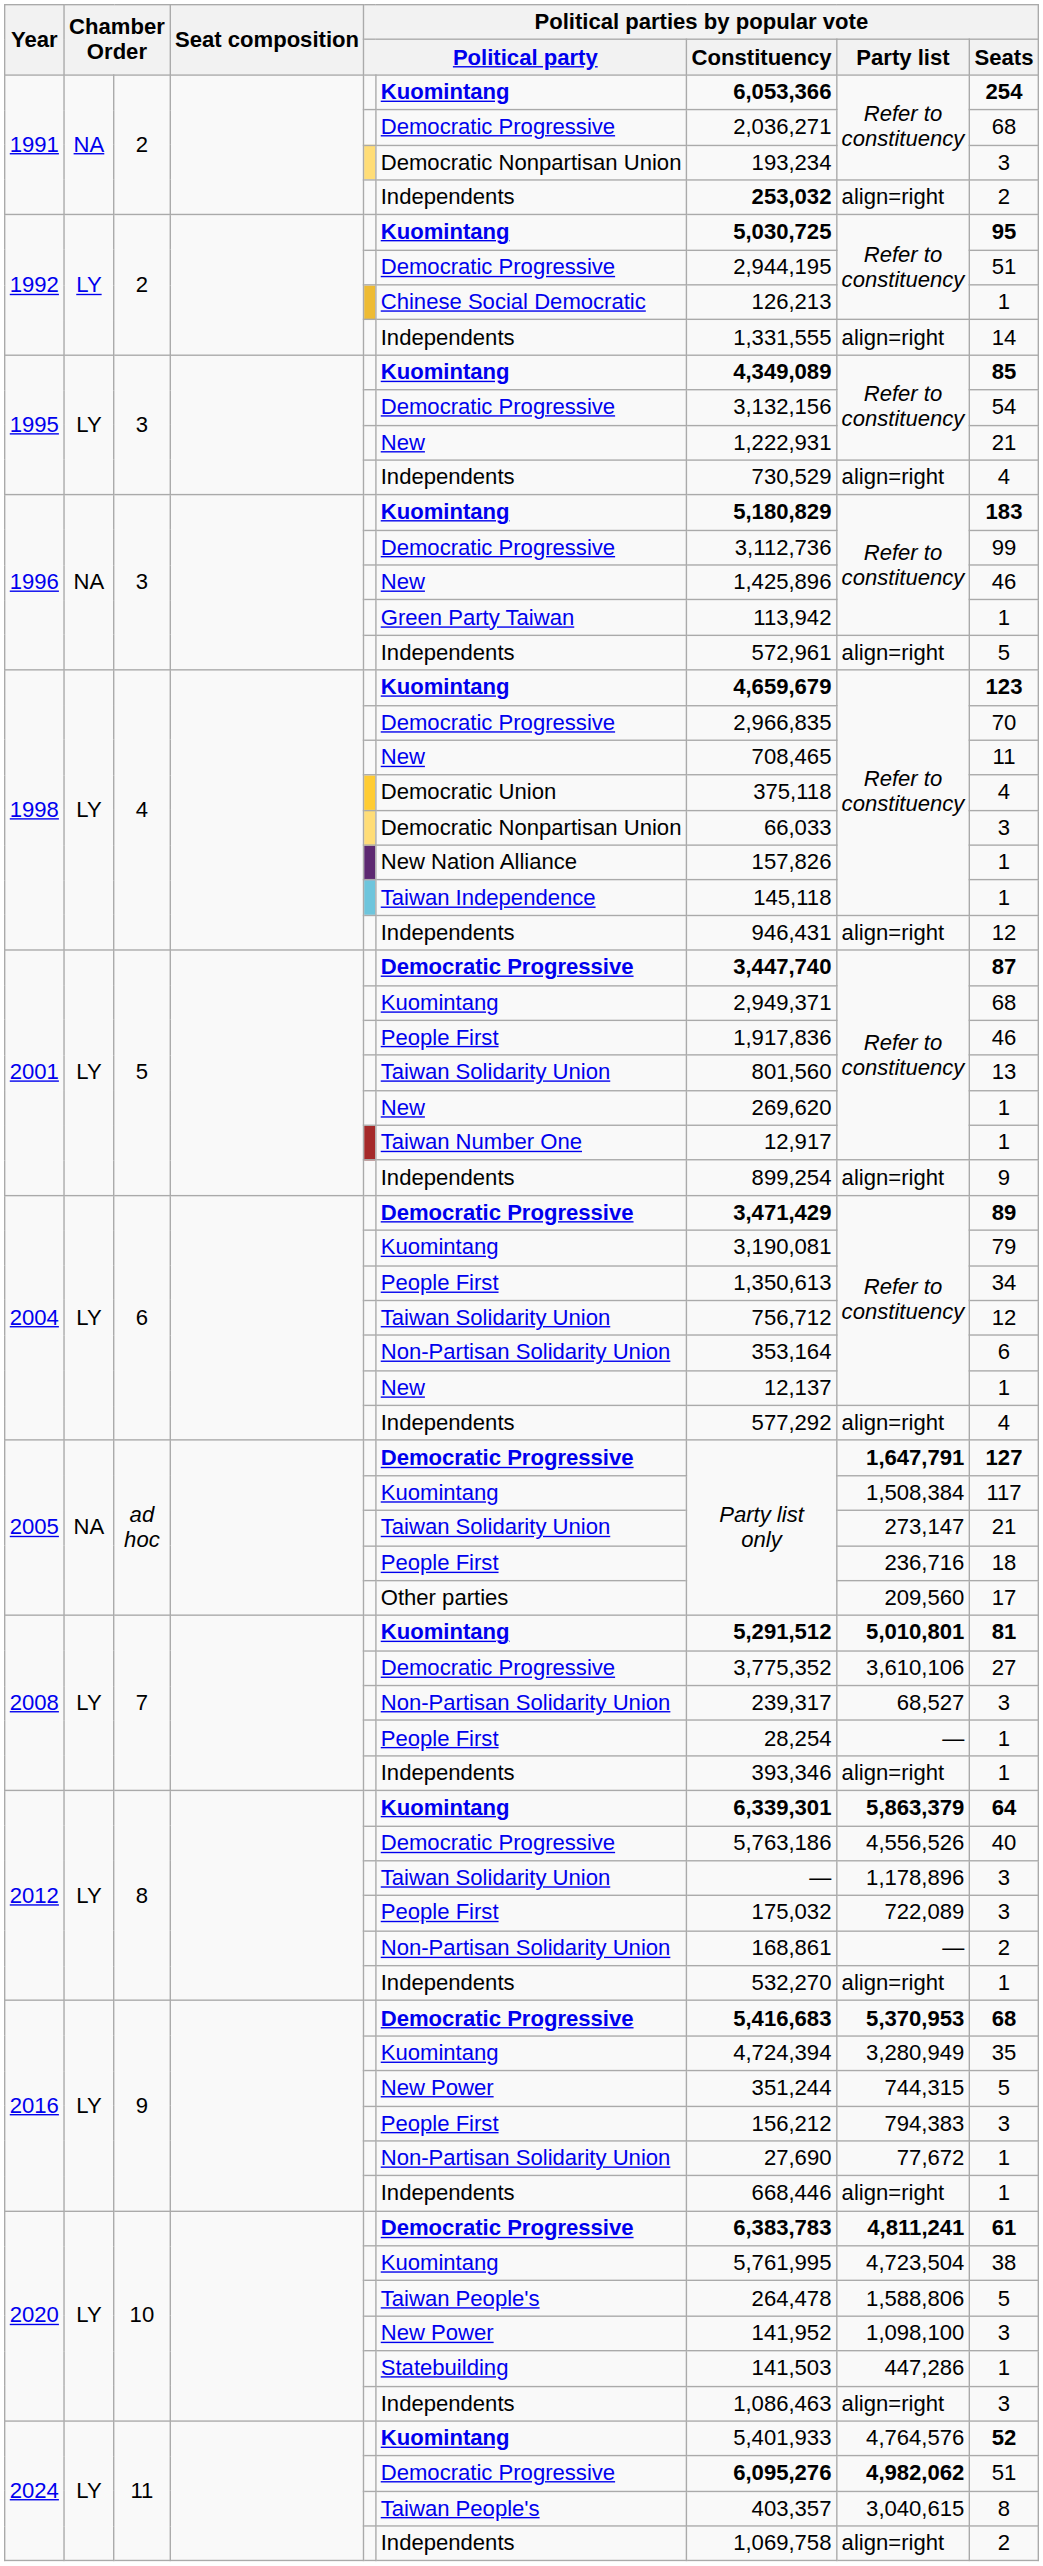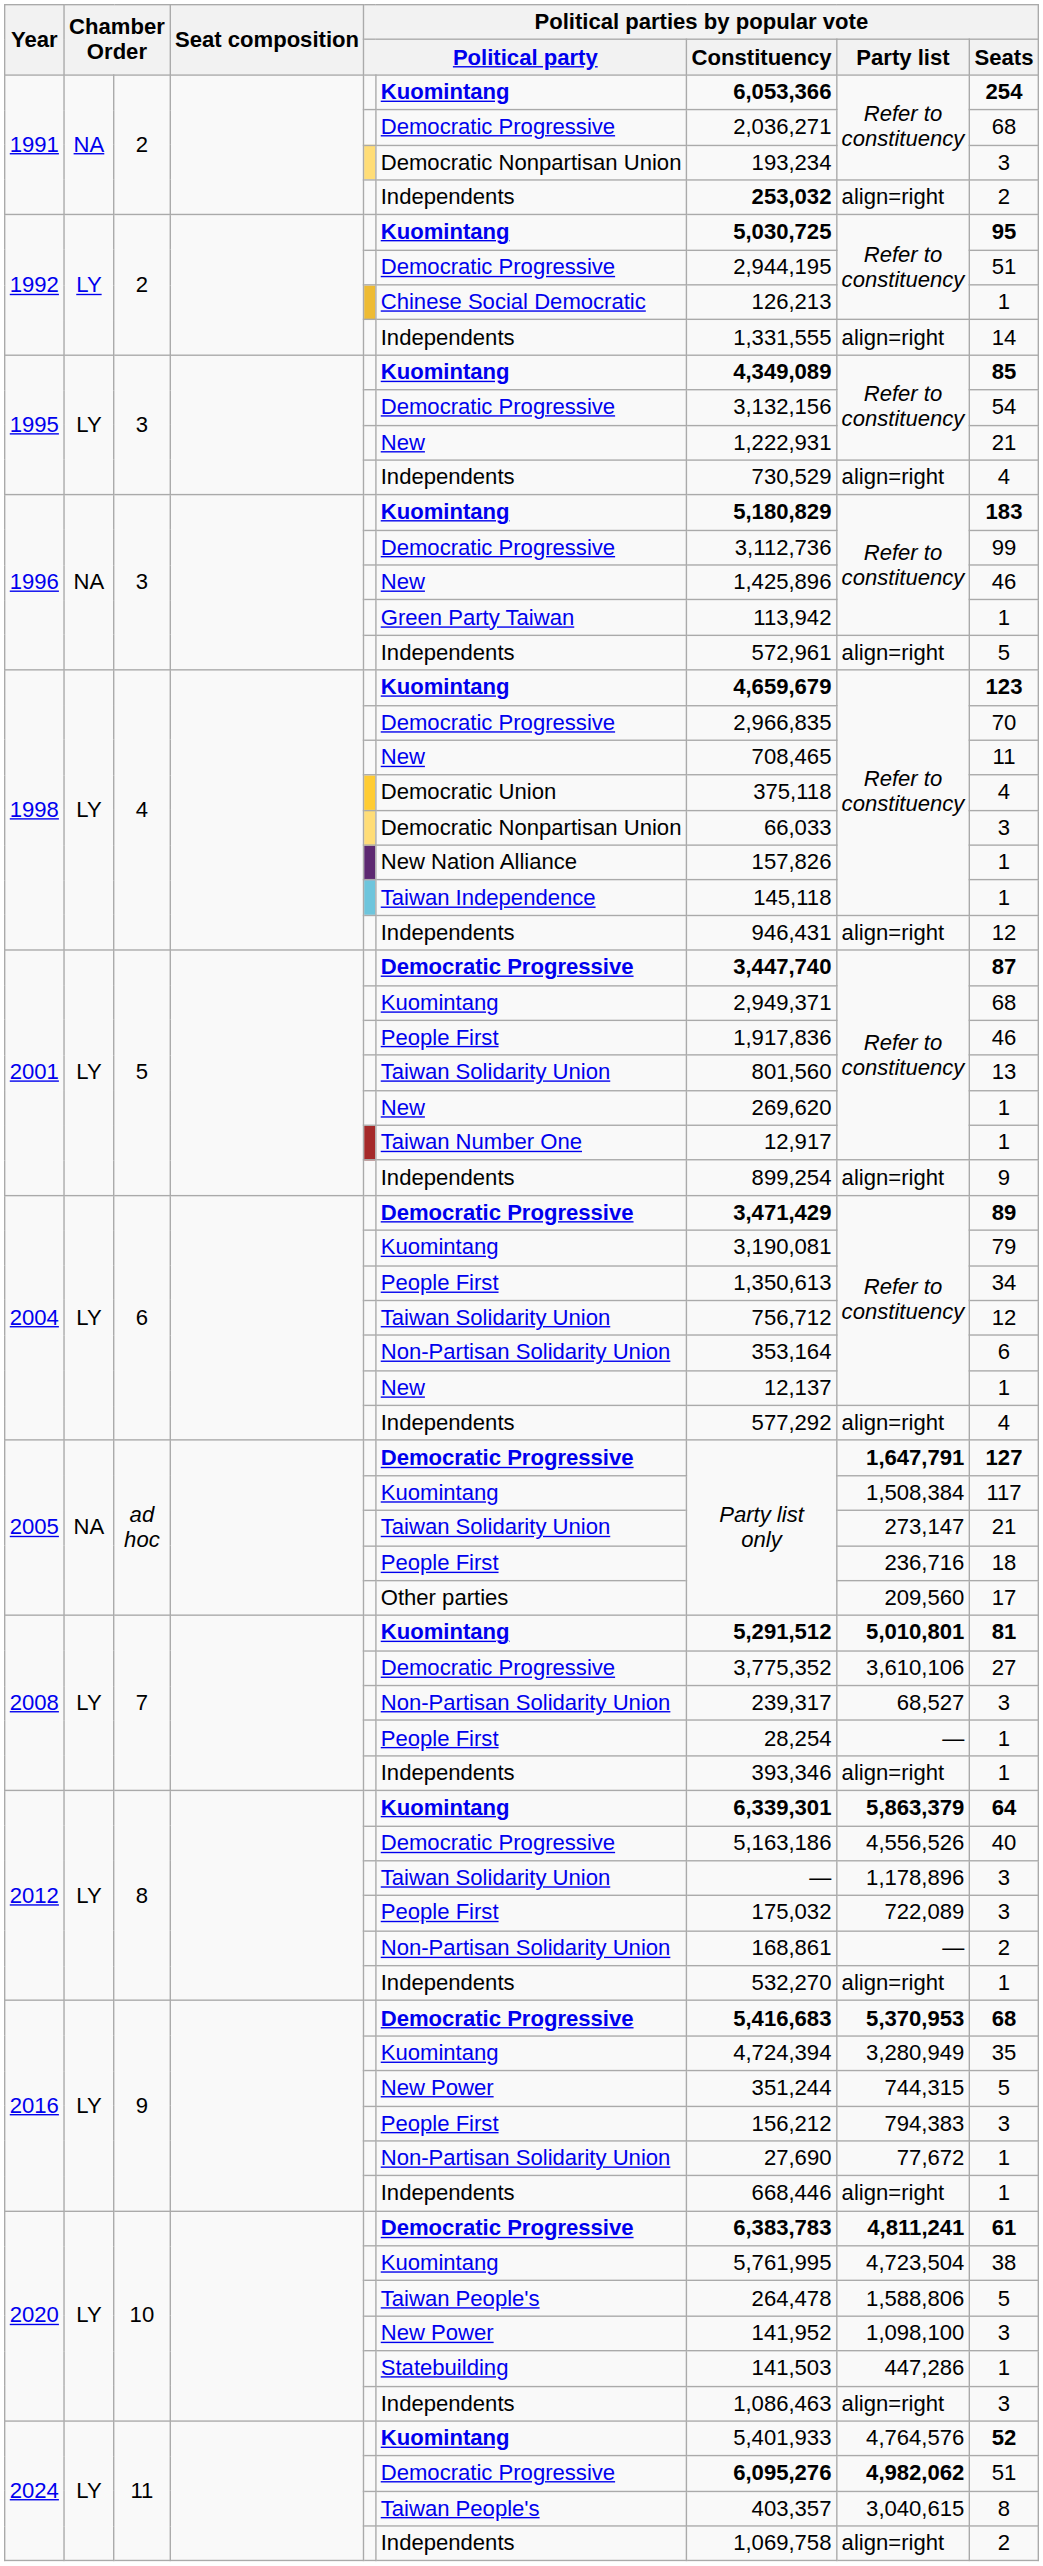(782, 1842) 5,763,186 -> (782, 1842) 5,163,186
